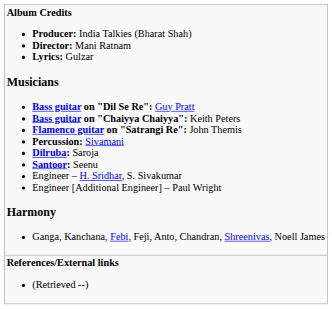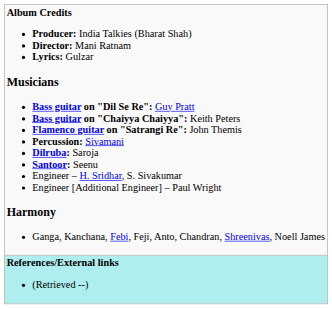(166, 274) no background -> (166, 274) paleturquoise background
